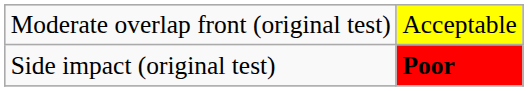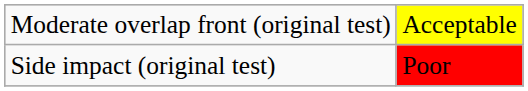(429, 65) bold -> (426, 65) normal
